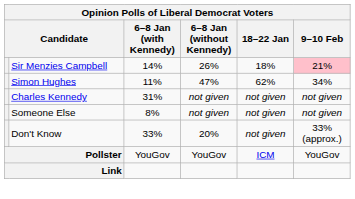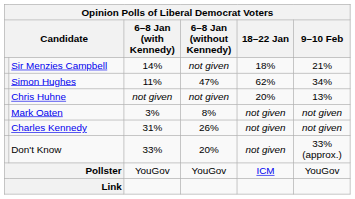(209, 66) 26% -> (209, 66) not given
(322, 66) pink background -> (322, 66) no background
+ row: (39, 97)
+ row: (37, 113)
(209, 97) not given -> (209, 128) 26%
- row: (43, 113)
